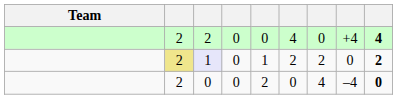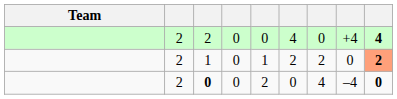(179, 60) khaki background -> (179, 60) no background
(208, 60) lavender background -> (208, 60) no background
(379, 60) no background -> (379, 60) lightsalmon background
(208, 82) normal -> (208, 82) bold
